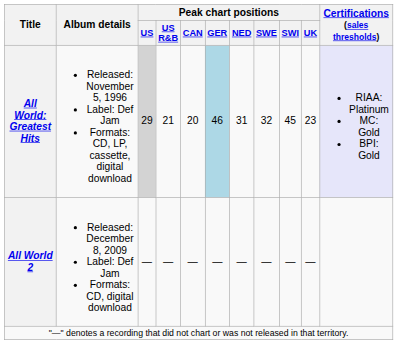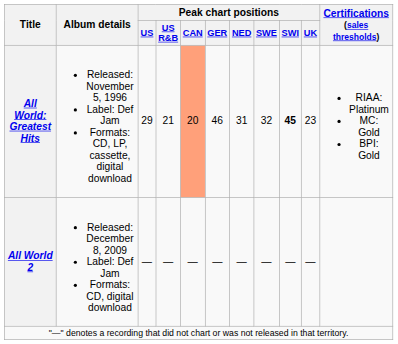(147, 121) lightgrey background -> (147, 121) no background
(193, 121) no background -> (193, 121) lightsalmon background
(217, 121) lightblue background -> (217, 121) no background
(290, 121) normal -> (290, 121) bold
(356, 127) lavender background -> (356, 127) no background
